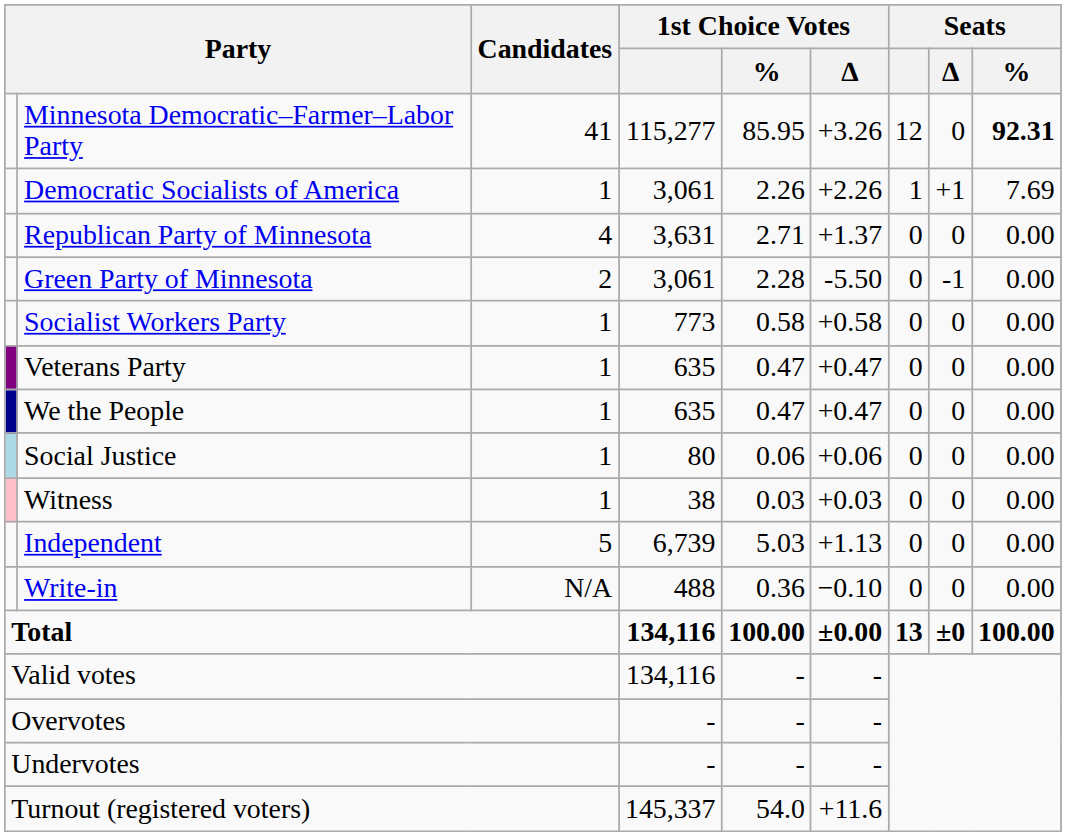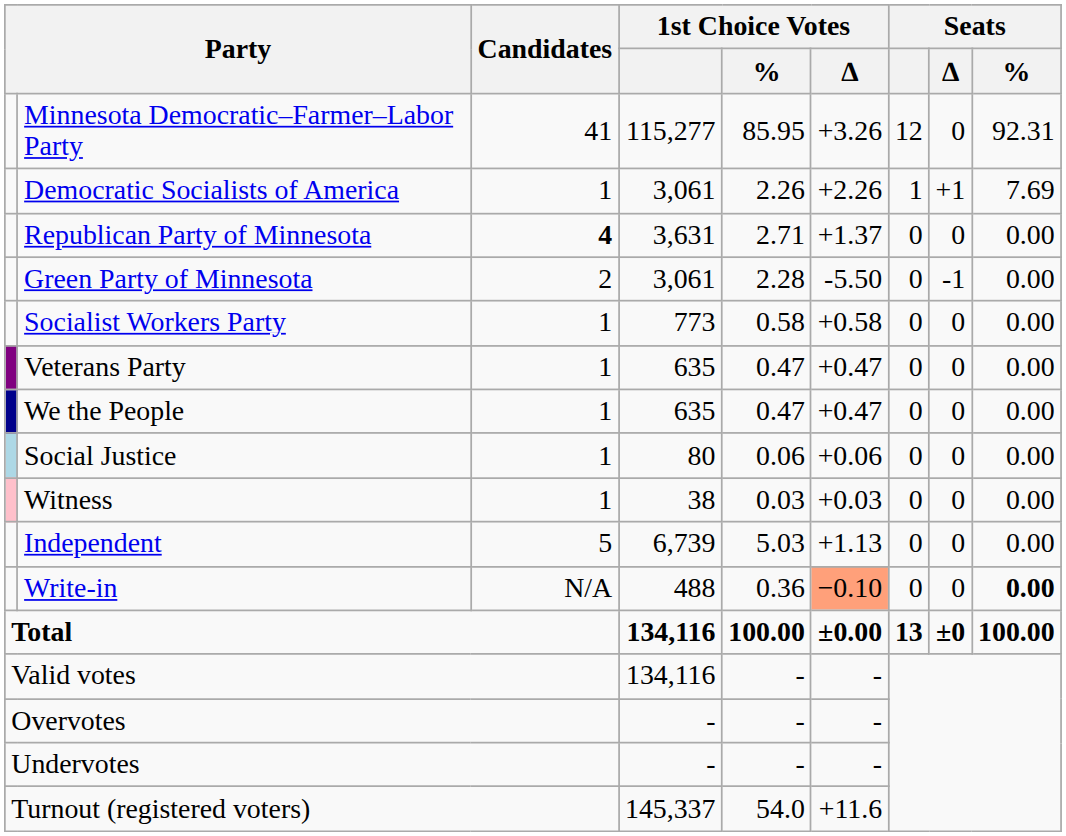(1023, 130) bold -> (1023, 130) normal
(605, 234) normal -> (605, 234) bold
(850, 587) no background -> (850, 587) lightsalmon background
(1030, 587) normal -> (1030, 587) bold
